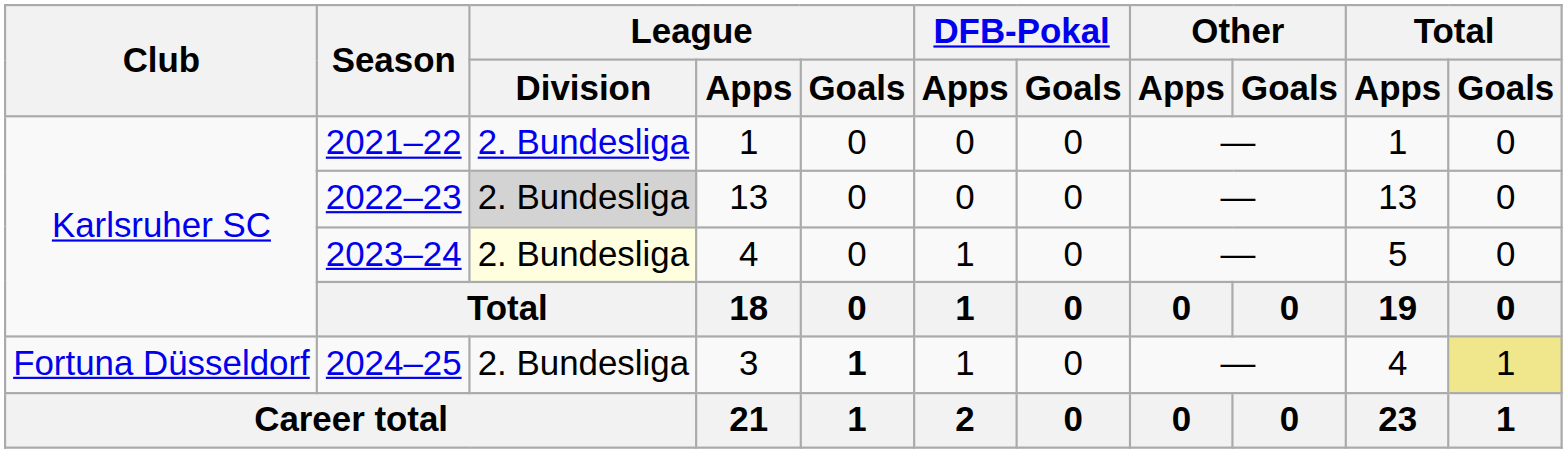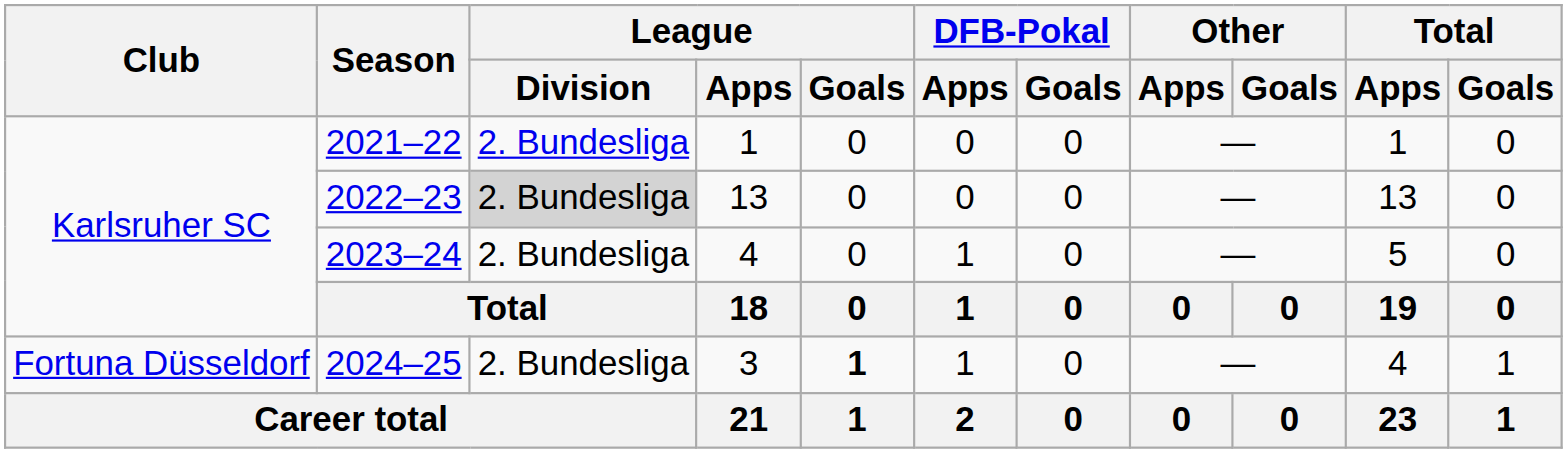(583, 253) lightyellow background -> (583, 253) no background
(1506, 364) khaki background -> (1506, 364) no background
